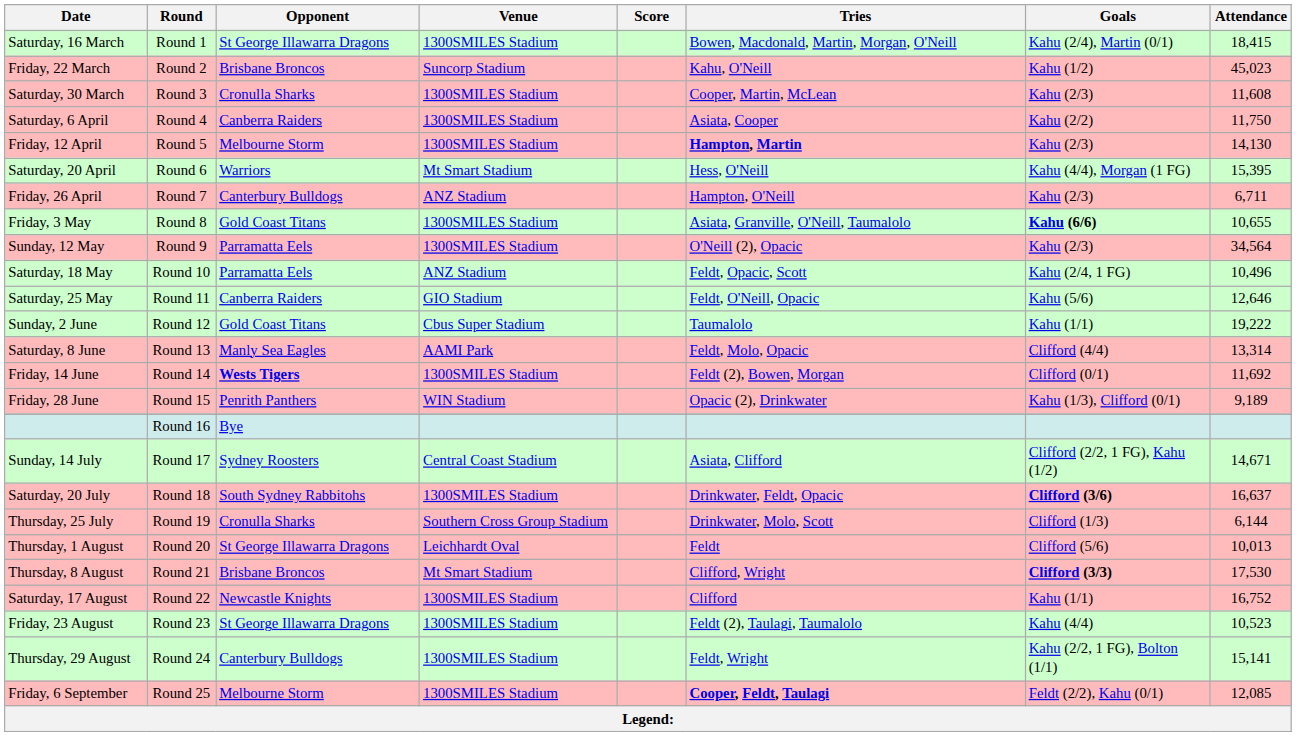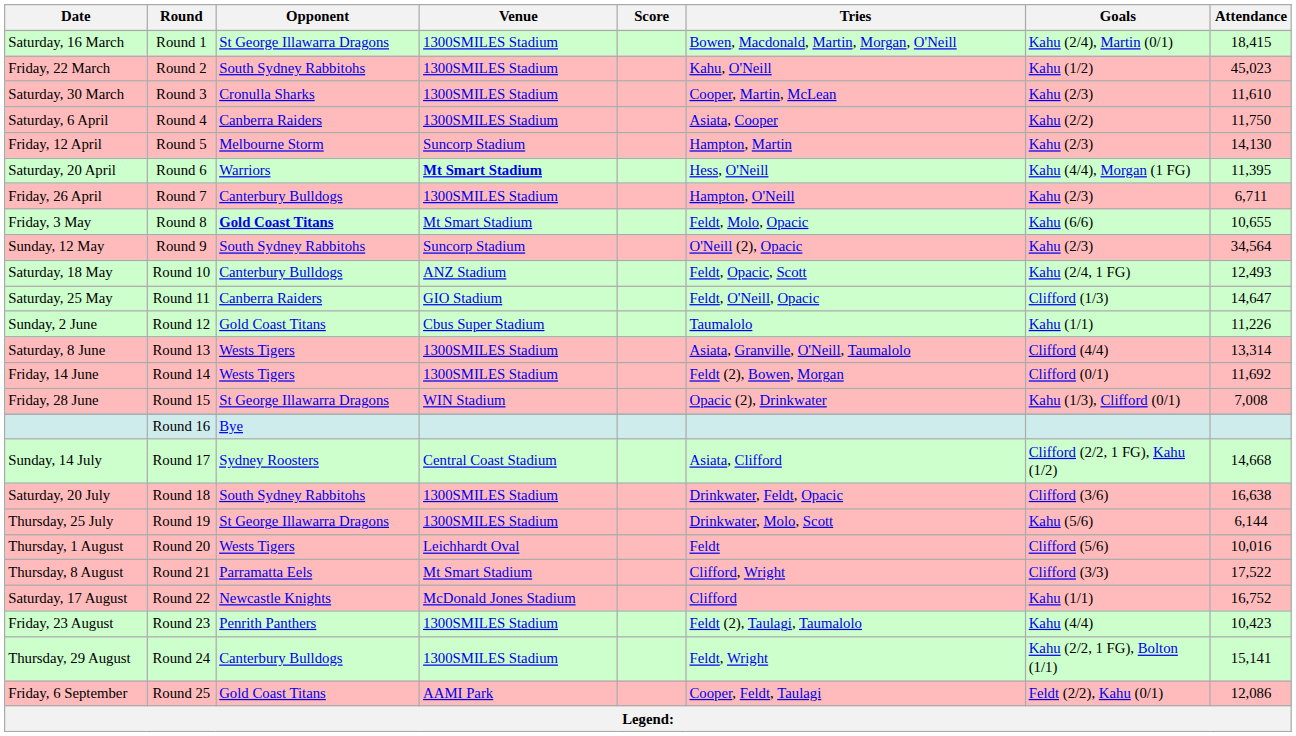(272, 68) Brisbane Broncos -> (292, 68) South Sydney Rabbitohs
(474, 68) Suncorp Stadium -> (491, 68) 1300SMILES Stadium
(1251, 93) 11,608 -> (1251, 93) 11,610
(491, 145) 1300SMILES Stadium -> (474, 145) Suncorp Stadium
(746, 145) bold -> (741, 145) normal
(478, 170) normal -> (483, 170) bold
(1251, 170) 15,395 -> (1251, 170) 11,395
(465, 196) ANZ Stadium -> (491, 196) 1300SMILES Stadium
(273, 221) normal -> (276, 221) bold
(491, 221) 1300SMILES Stadium -> (478, 221) Mt Smart Stadium
(800, 221) Asiata, Granville, O'Neill, Taumalolo -> (749, 221) Feldt, Molo, Opacic
(1063, 221) bold -> (1061, 221) normal
(266, 247) Parramatta Eels -> (292, 247) South Sydney Rabbitohs
(491, 247) 1300SMILES Stadium -> (474, 247) Suncorp Stadium
(266, 272) Parramatta Eels -> (281, 272) Canterbury Bulldogs
(1251, 272) 10,496 -> (1251, 272) 12,493
(1061, 298) Kahu (5/6) -> (1069, 298) Clifford (1/3)
(1251, 298) 12,646 -> (1251, 298) 14,647
(1251, 324) 19,222 -> (1251, 324) 11,226
(272, 349) Manly Sea Eagles -> (257, 349) Wests Tigers
(458, 349) AAMI Park -> (491, 349) 1300SMILES Stadium
(749, 349) Feldt, Molo, Opacic -> (800, 349) Asiata, Granville, O'Neill, Taumalolo
(259, 375) bold -> (257, 375) normal
(268, 400) Penrith Panthers -> (304, 400) St George Illawarra Dragons
(1251, 400) 9,189 -> (1251, 400) 7,008
(1251, 461) 14,671 -> (1251, 461) 14,668
(1070, 495) bold -> (1069, 495) normal
(1251, 495) 16,637 -> (1251, 495) 16,638
(267, 521) Cronulla Sharks -> (304, 521) St George Illawarra Dragons
(516, 521) Southern Cross Group Stadium -> (491, 521) 1300SMILES Stadium
(1069, 521) Clifford (1/3) -> (1061, 521) Kahu (5/6)
(304, 546) St George Illawarra Dragons -> (257, 546) Wests Tigers
(1251, 546) 10,013 -> (1251, 546) 10,016
(272, 572) Brisbane Broncos -> (266, 572) Parramatta Eels
(1070, 572) bold -> (1069, 572) normal
(1251, 572) 17,530 -> (1251, 572) 17,522
(491, 598) 1300SMILES Stadium -> (499, 598) McDonald Jones Stadium
(304, 623) St George Illawarra Dragons -> (268, 623) Penrith Panthers
(1251, 623) 10,523 -> (1251, 623) 10,423
(271, 693) Melbourne Storm -> (273, 693) Gold Coast Titans
(491, 693) 1300SMILES Stadium -> (458, 693) AAMI Park
(759, 693) bold -> (755, 693) normal
(1251, 693) 12,085 -> (1251, 693) 12,086
